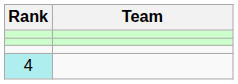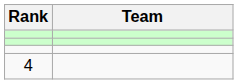(28, 65) paleturquoise background -> (28, 65) no background
